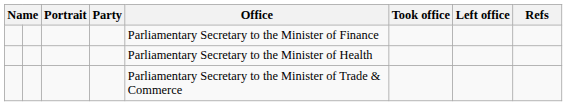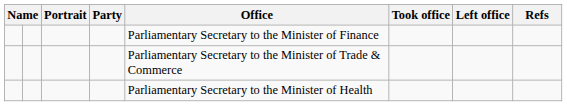(250, 55) Parliamentary Secretary to the Minister of Health -> (254, 63) Parliamentary Secretary to the Minister of Trade & Commerce
(254, 83) Parliamentary Secretary to the Minister of Trade & Commerce -> (250, 90) Parliamentary Secretary to the Minister of Health
